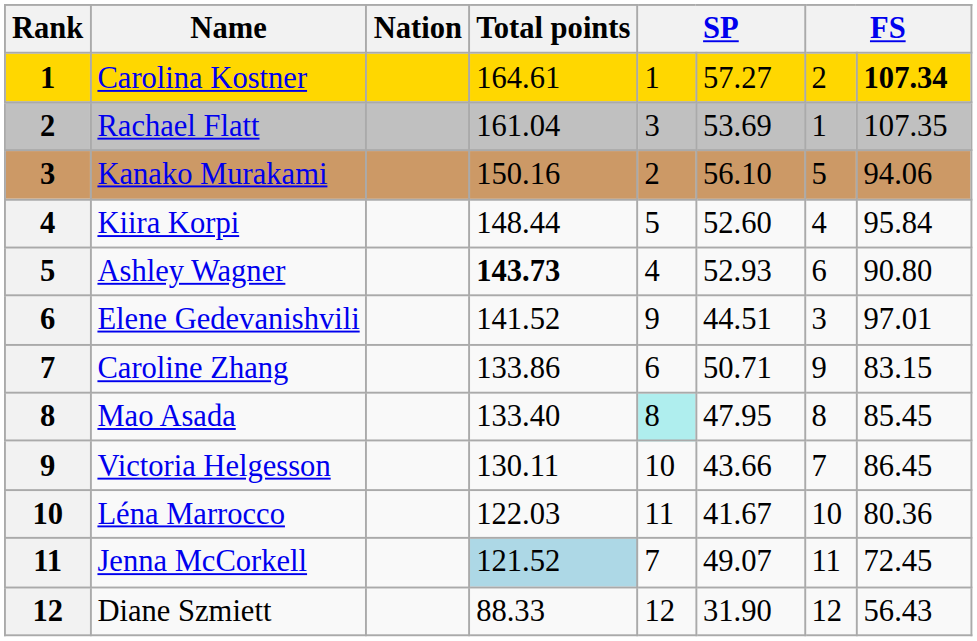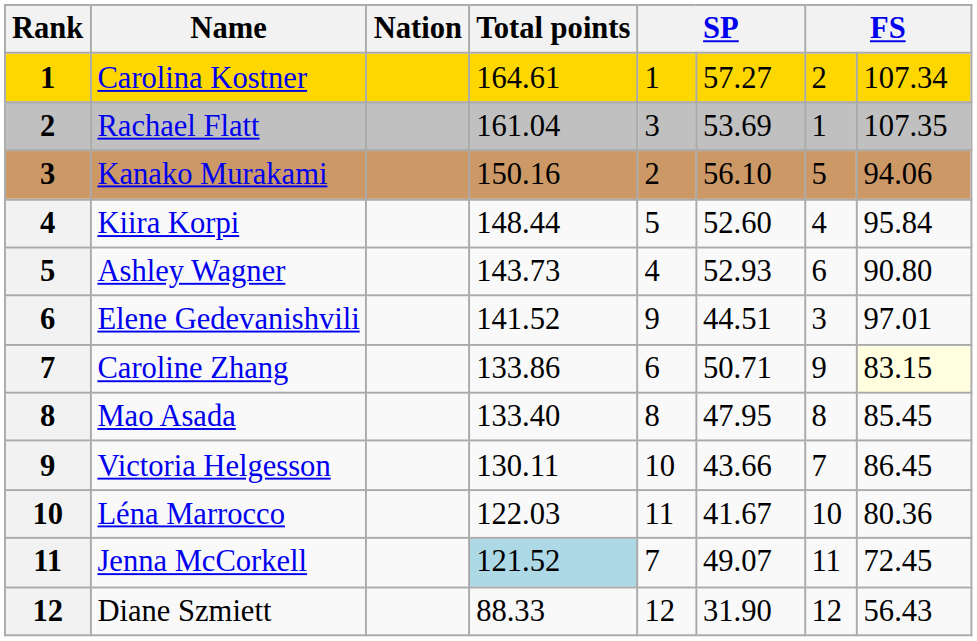(906, 77) bold -> (906, 77) normal
(518, 271) bold -> (518, 271) normal
(898, 367) no background -> (898, 367) lightyellow background
(652, 416) paleturquoise background -> (652, 416) no background
